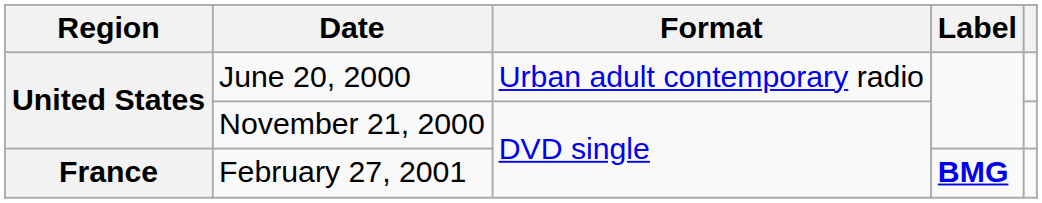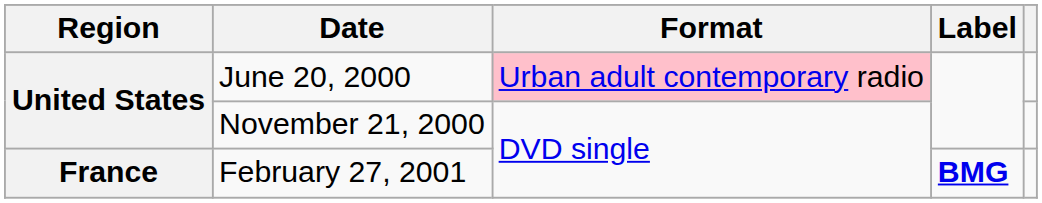(711, 76) no background -> (711, 76) pink background
